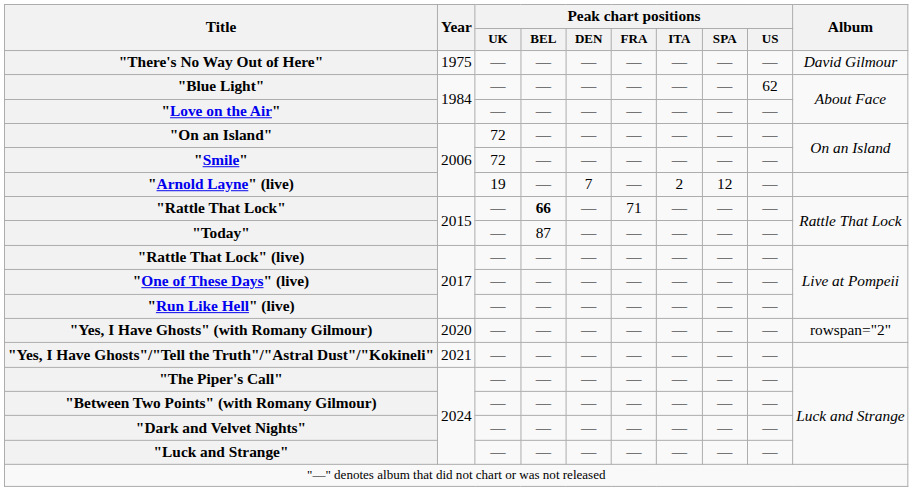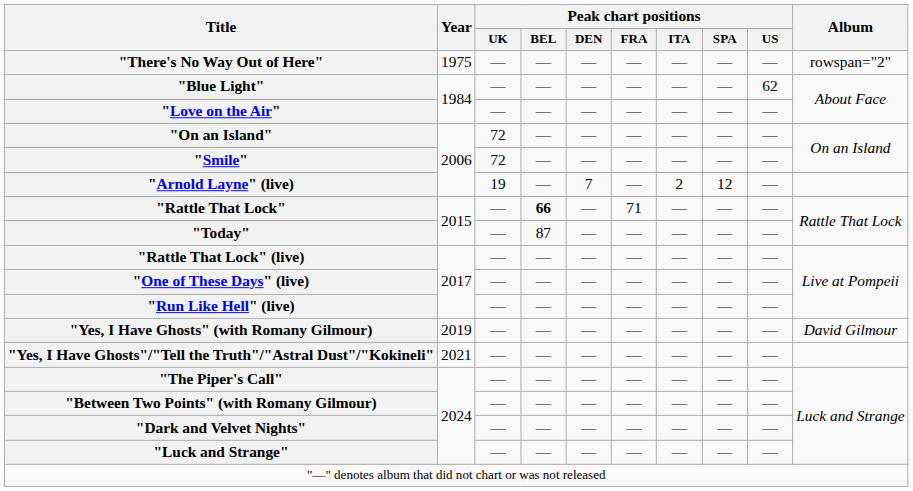(850, 62) David Gilmour -> (850, 62) rowspan="2"
(456, 330) 2020 -> (456, 330) 2019
(850, 330) rowspan="2" -> (850, 330) David Gilmour
